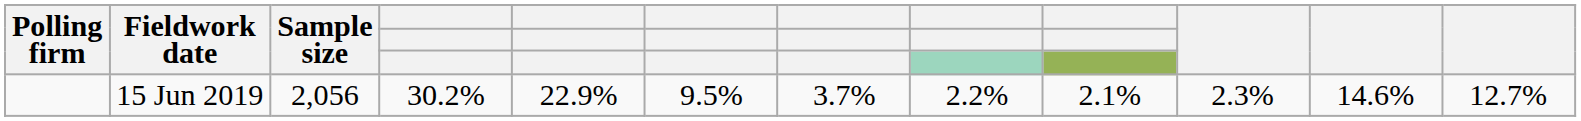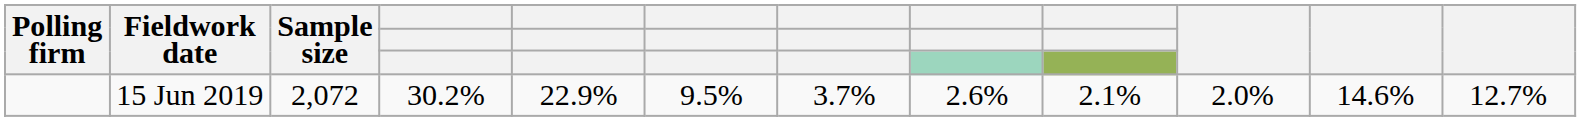(325, 94) 2,056 -> (325, 94) 2,072
(977, 94) 2.2% -> (977, 94) 2.6%
(1243, 94) 2.3% -> (1243, 94) 2.0%
